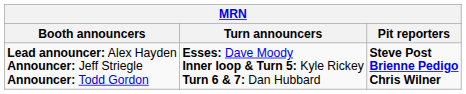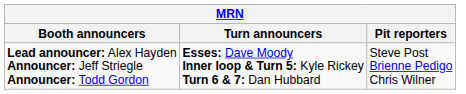(414, 66) bold -> (411, 66) normal
